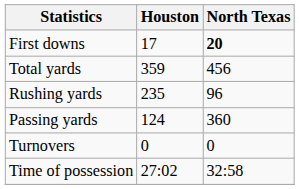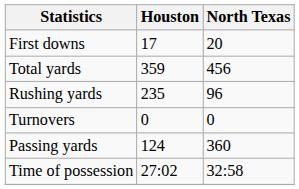(215, 43) bold -> (215, 43) normal
rows swapped: (53, 119) <-> (42, 145)
